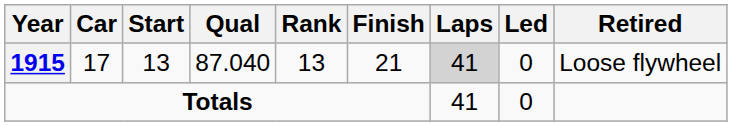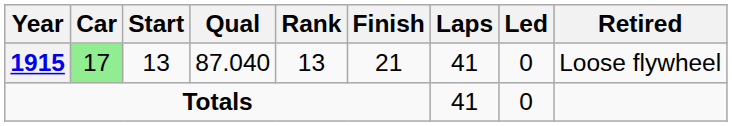(97, 62) no background -> (97, 62) lightgreen background
(465, 62) lightgrey background -> (465, 62) no background
